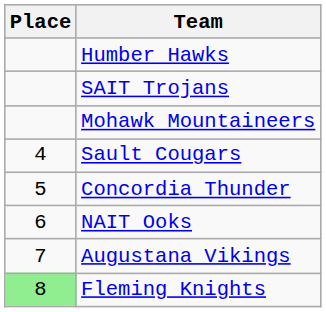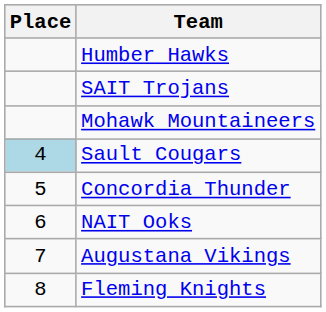(40, 155) no background -> (40, 155) lightblue background
(40, 289) lightgreen background -> (40, 289) no background
